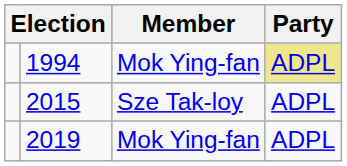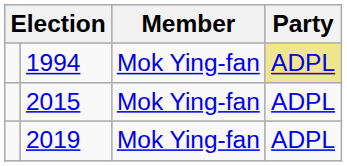(180, 101) Sze Tak-loy -> (188, 101) Mok Ying-fan
